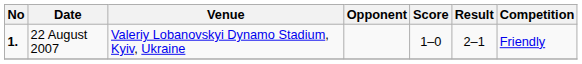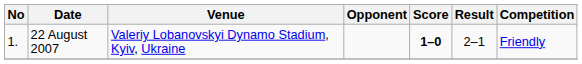(13, 41) bold -> (13, 41) normal
(431, 41) normal -> (431, 41) bold
